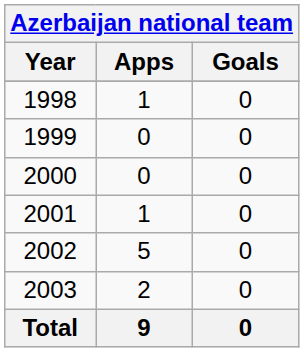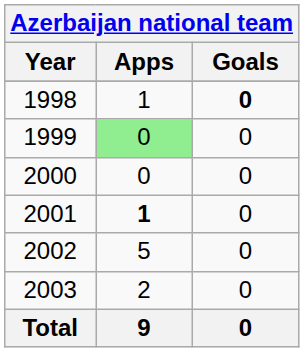(246, 99) normal -> (246, 99) bold
(144, 137) no background -> (144, 137) lightgreen background
(144, 213) normal -> (144, 213) bold
